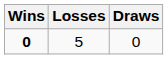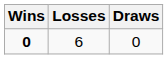(79, 41) 5 -> (79, 41) 6
